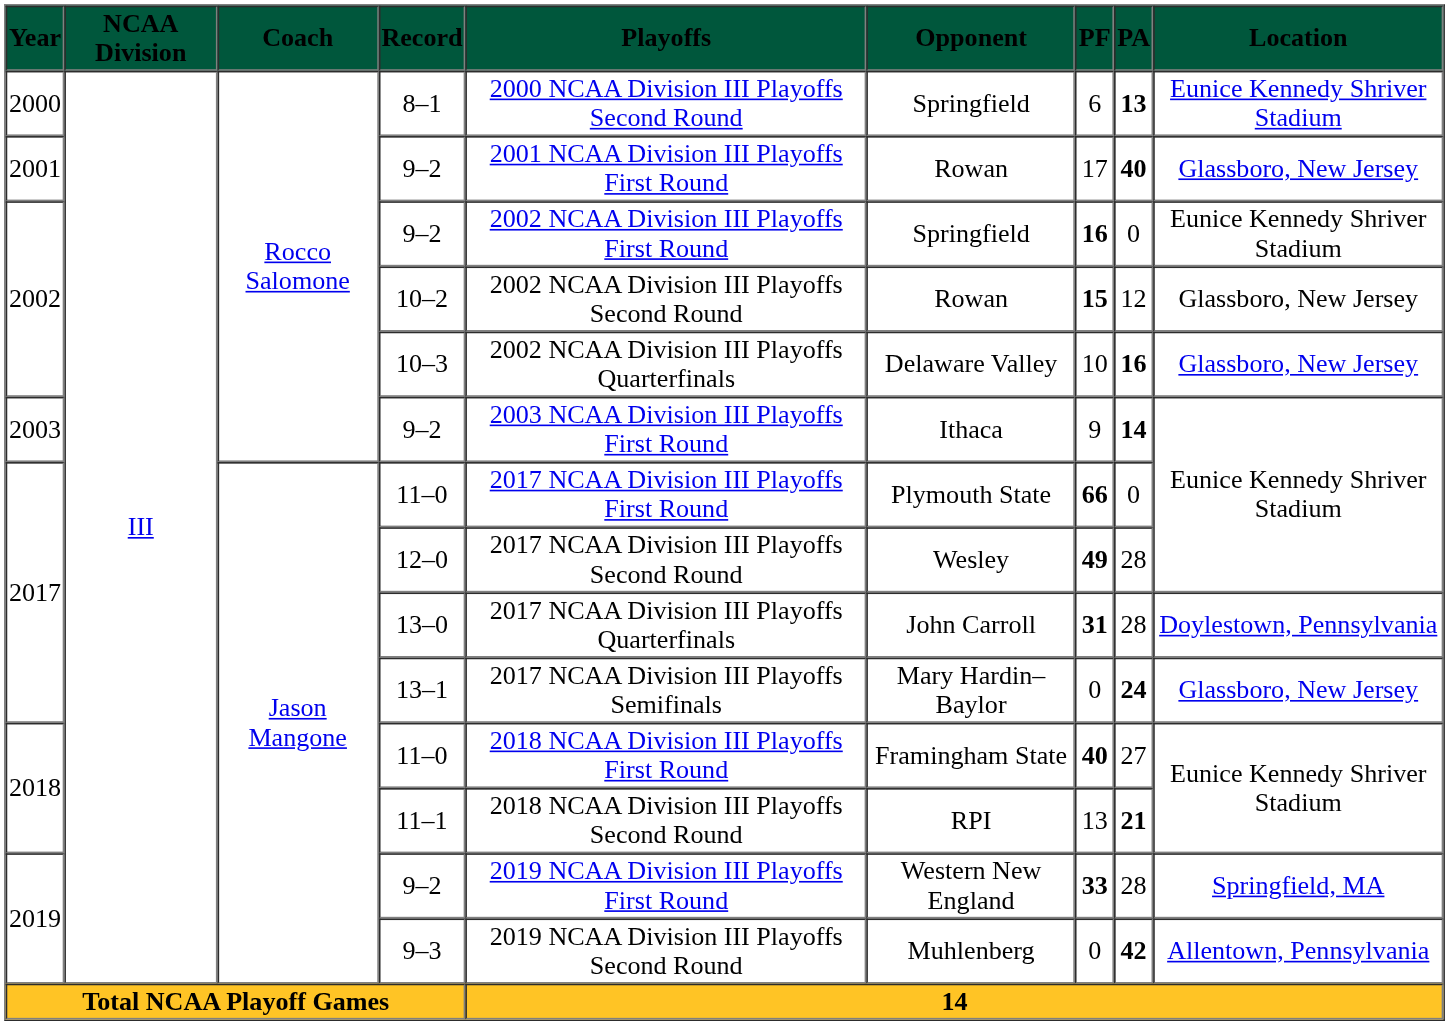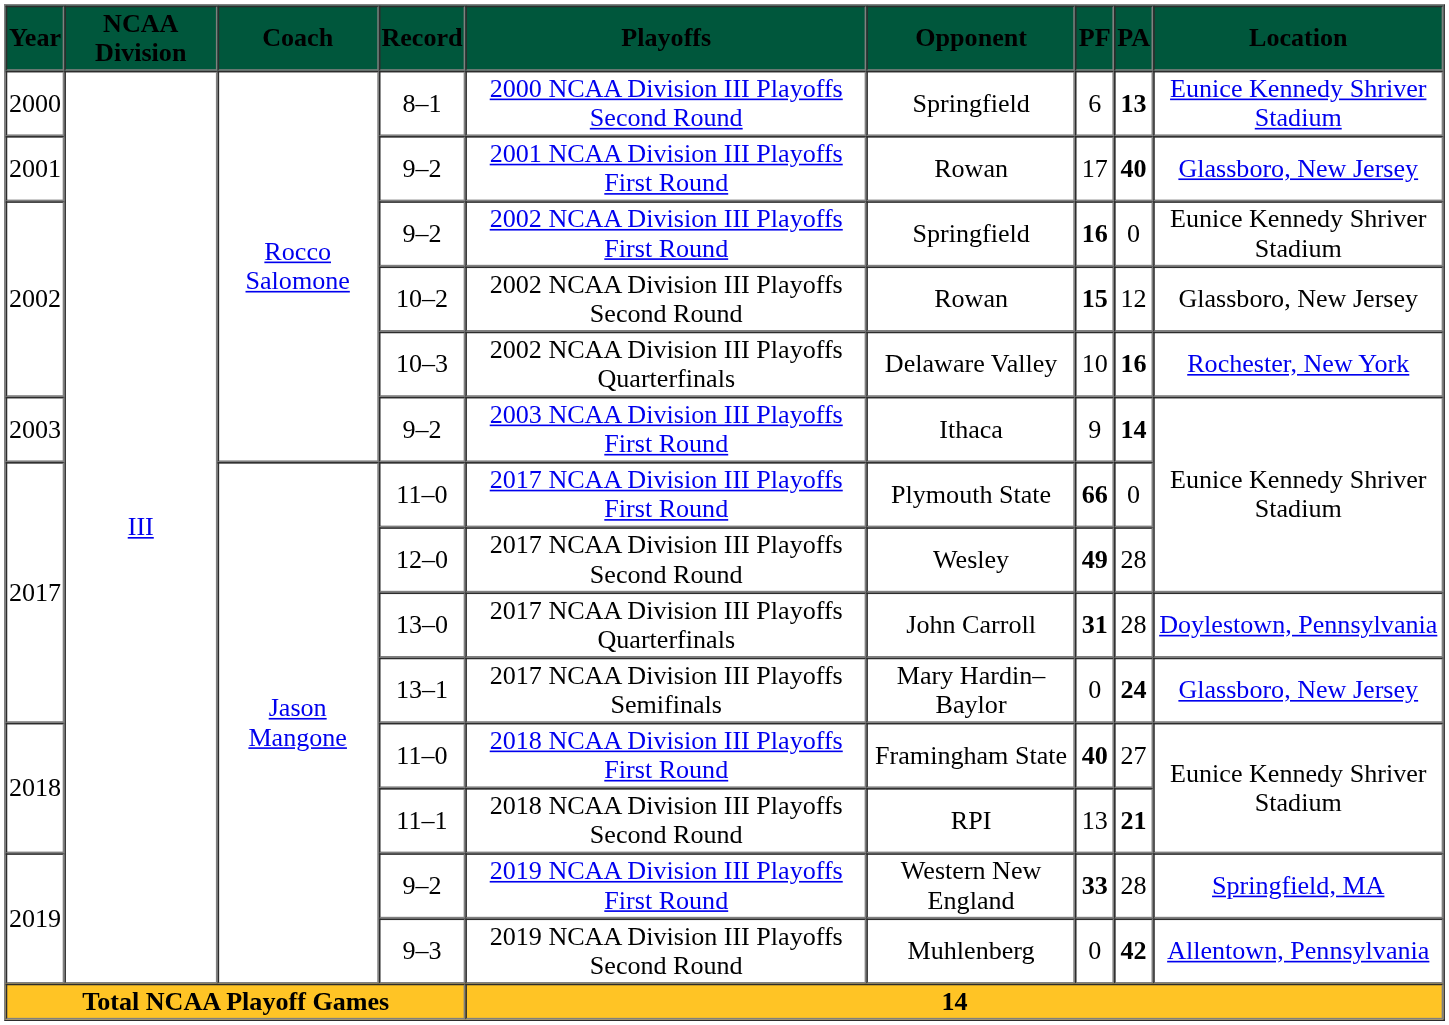(1298, 363) Glassboro, New Jersey -> (1298, 363) Rochester, New York
